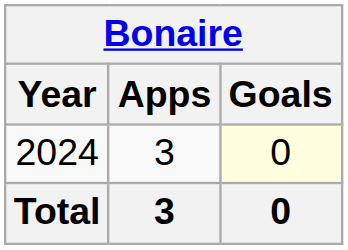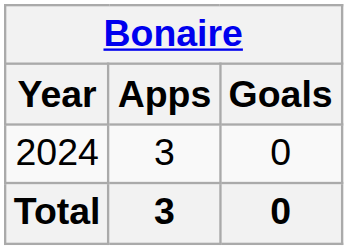(281, 152) lightyellow background -> (281, 152) no background
